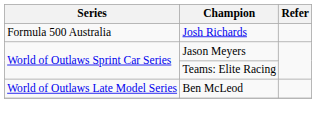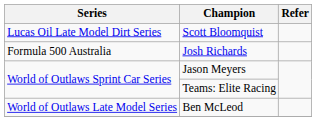+ row: (223, 32)
